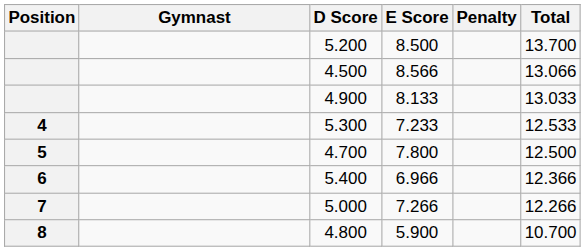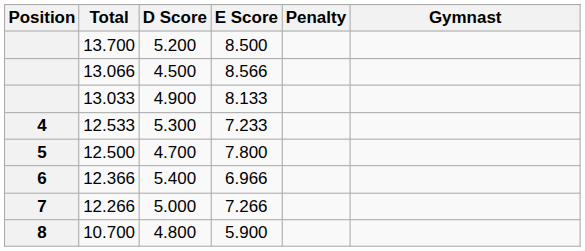columns swapped: (194, 17) <-> (551, 17)
